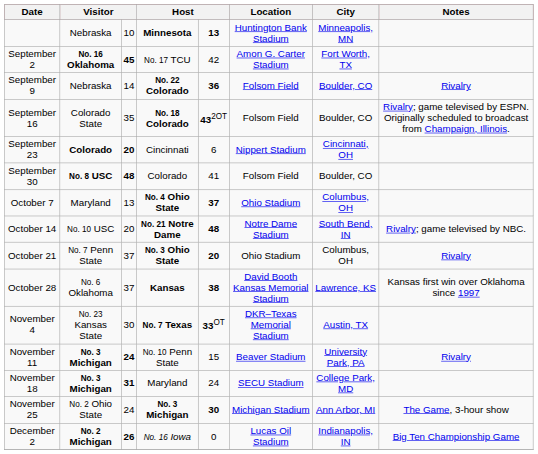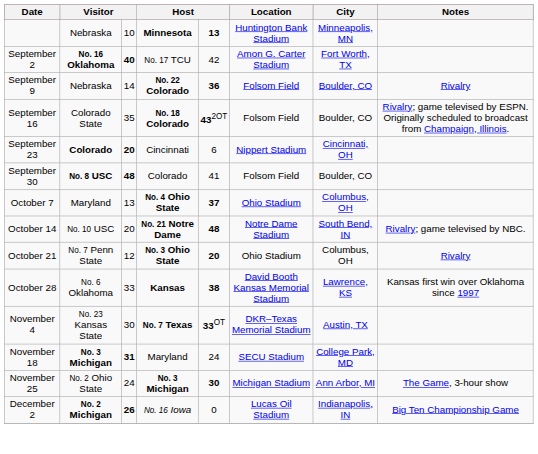(129, 59) 45 -> (129, 59) 40
(129, 255) 37 -> (129, 255) 12
(129, 287) 37 -> (129, 287) 33
- row: (32, 357)
